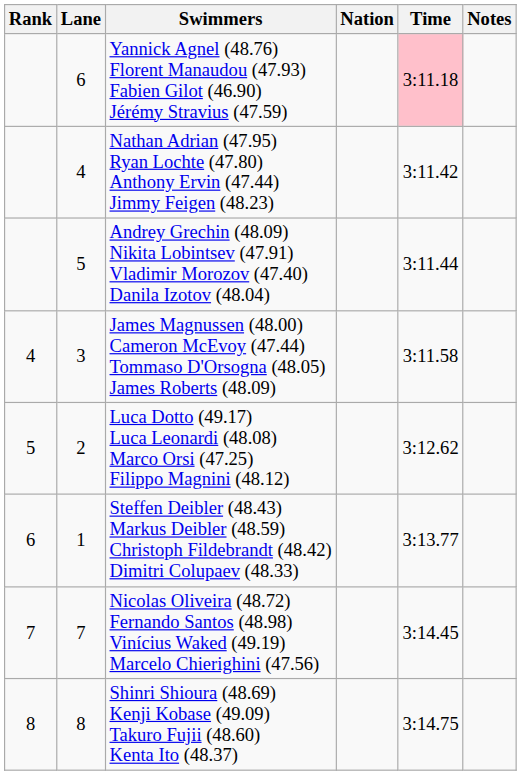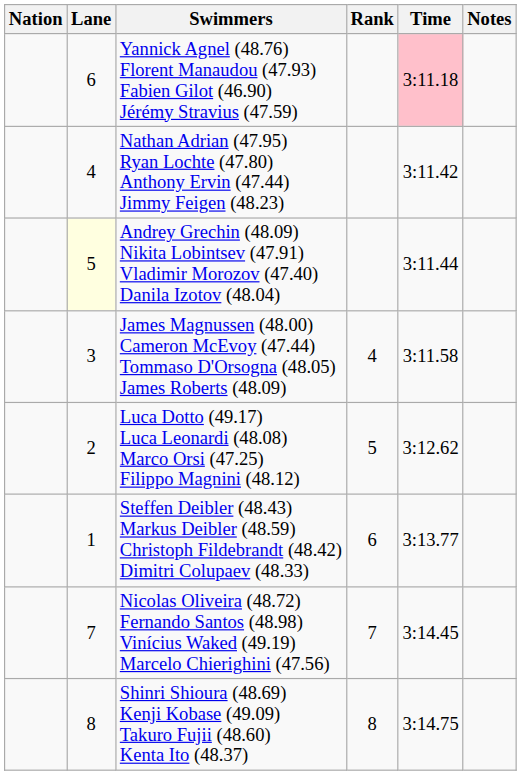columns swapped: (31, 19) <-> (367, 19)
(81, 264) no background -> (91, 264) lightyellow background
